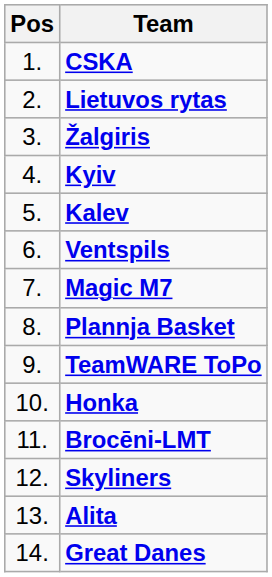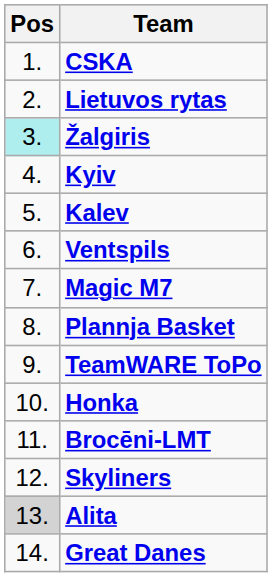(32, 137) no background -> (32, 137) paleturquoise background
(32, 515) no background -> (32, 515) lightgrey background
